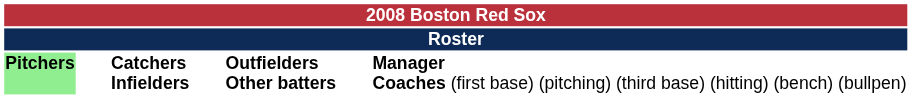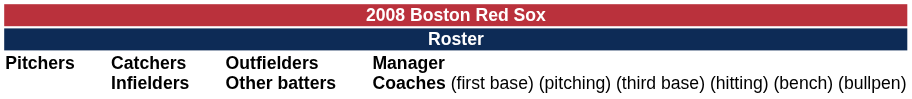(40, 63) lightgreen background -> (40, 63) no background
